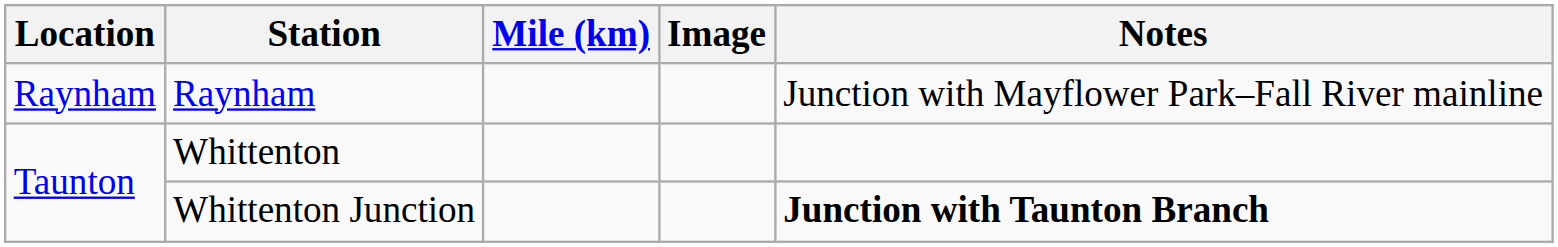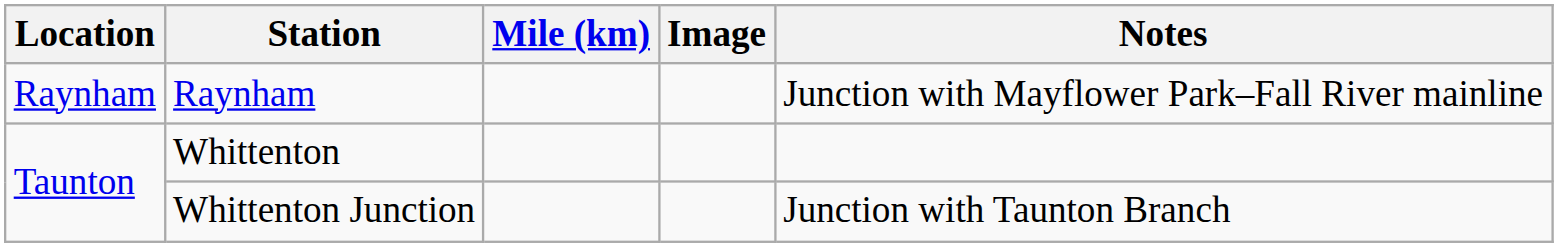(1026, 210) bold -> (1007, 210) normal
